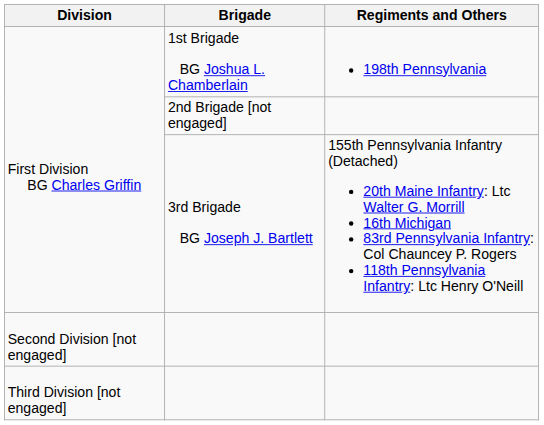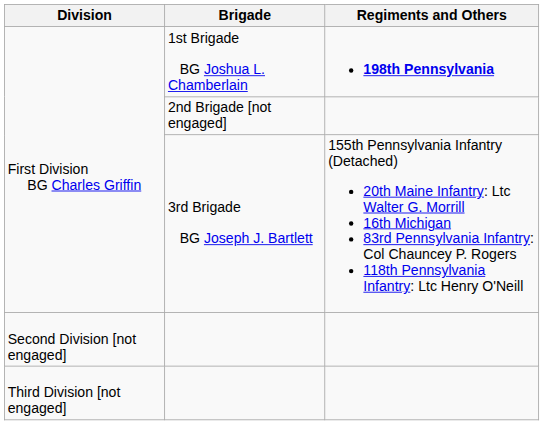(432, 70) normal -> (432, 70) bold
